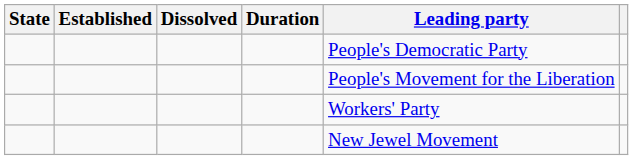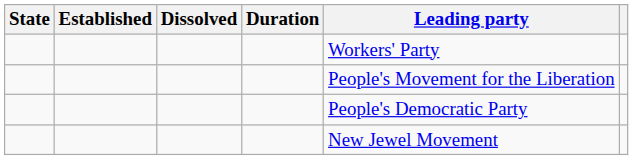(428, 49) People's Democratic Party -> (384, 49) Workers' Party
(384, 109) Workers' Party -> (428, 109) People's Democratic Party
